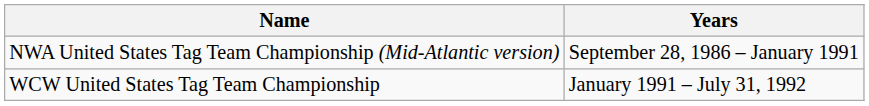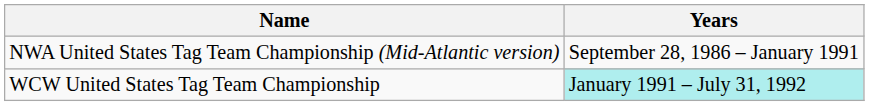(687, 84) no background -> (687, 84) paleturquoise background
